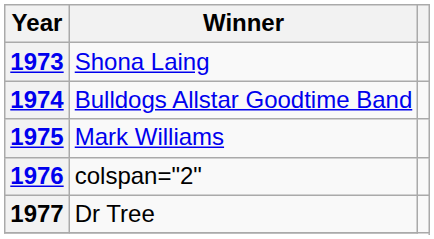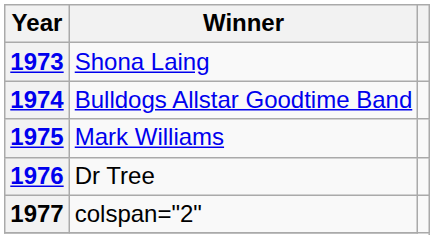(138, 175) colspan="2" -> (115, 175) Dr Tree
(115, 213) Dr Tree -> (138, 213) colspan="2"
